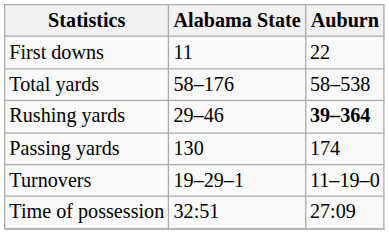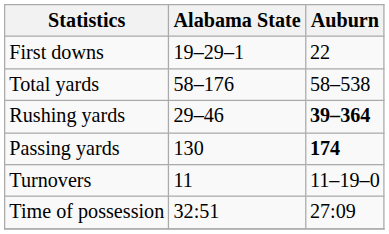(183, 52) 11 -> (209, 52) 19–29–1
(325, 148) normal -> (325, 148) bold
(209, 180) 19–29–1 -> (183, 180) 11
